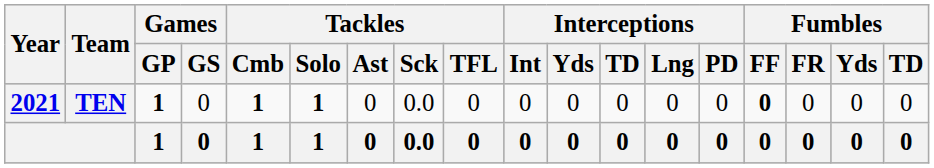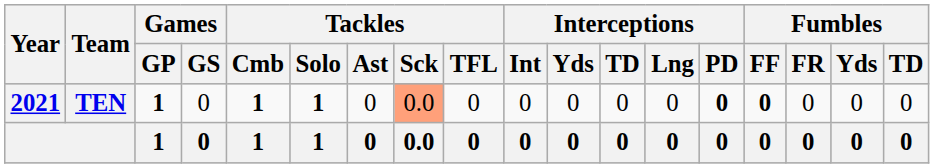(419, 102) no background -> (419, 102) lightsalmon background
(722, 102) normal -> (722, 102) bold
